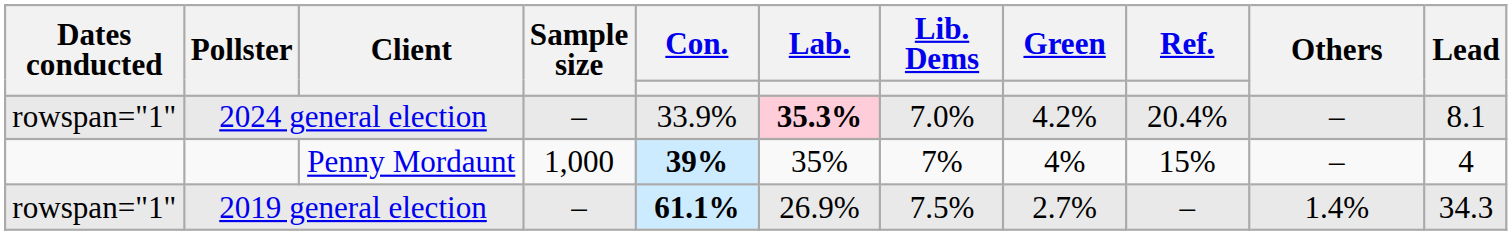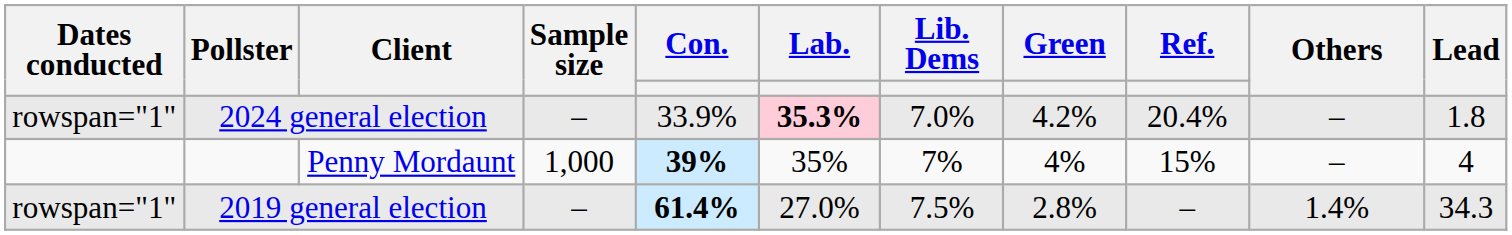(1466, 118) 8.1 -> (1466, 118) 1.8
(697, 207) 61.1% -> (697, 207) 61.4%
(819, 207) 26.9% -> (819, 207) 27.0%
(1065, 207) 2.7% -> (1065, 207) 2.8%
